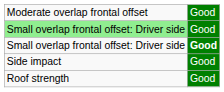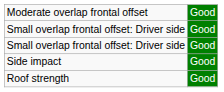(96, 29) lightgreen background -> (96, 29) no background
(204, 45) bold -> (203, 45) normal
